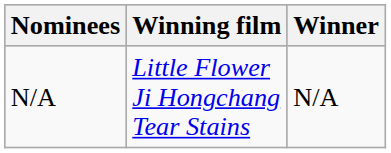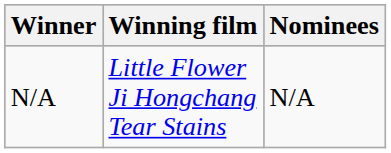columns swapped: (336, 25) <-> (66, 25)
